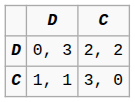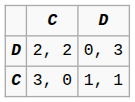columns swapped: (103, 21) <-> (52, 21)
